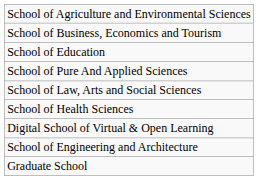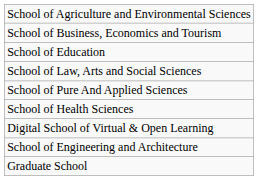(97, 71) School of Pure And Applied Sciences -> (104, 71) School of Law, Arts and Social Sciences
(104, 90) School of Law, Arts and Social Sciences -> (97, 90) School of Pure And Applied Sciences
